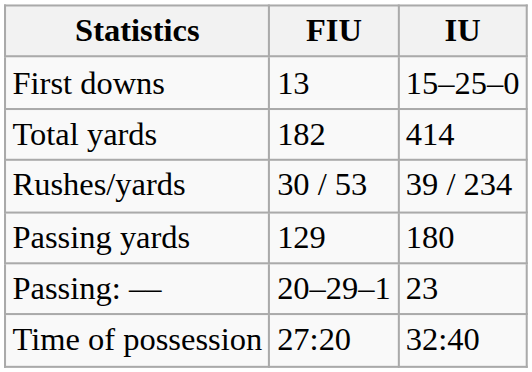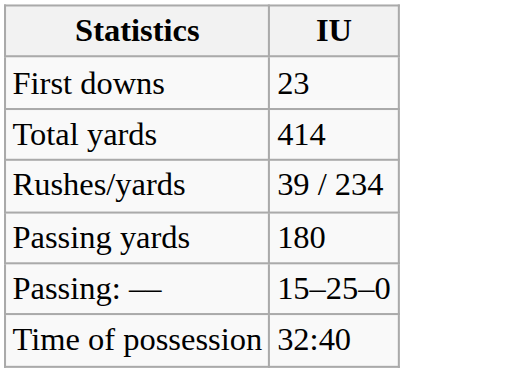- column: (334, 30)
(463, 82) 15–25–0 -> (293, 82) 23
(422, 288) 23 -> (334, 288) 15–25–0
